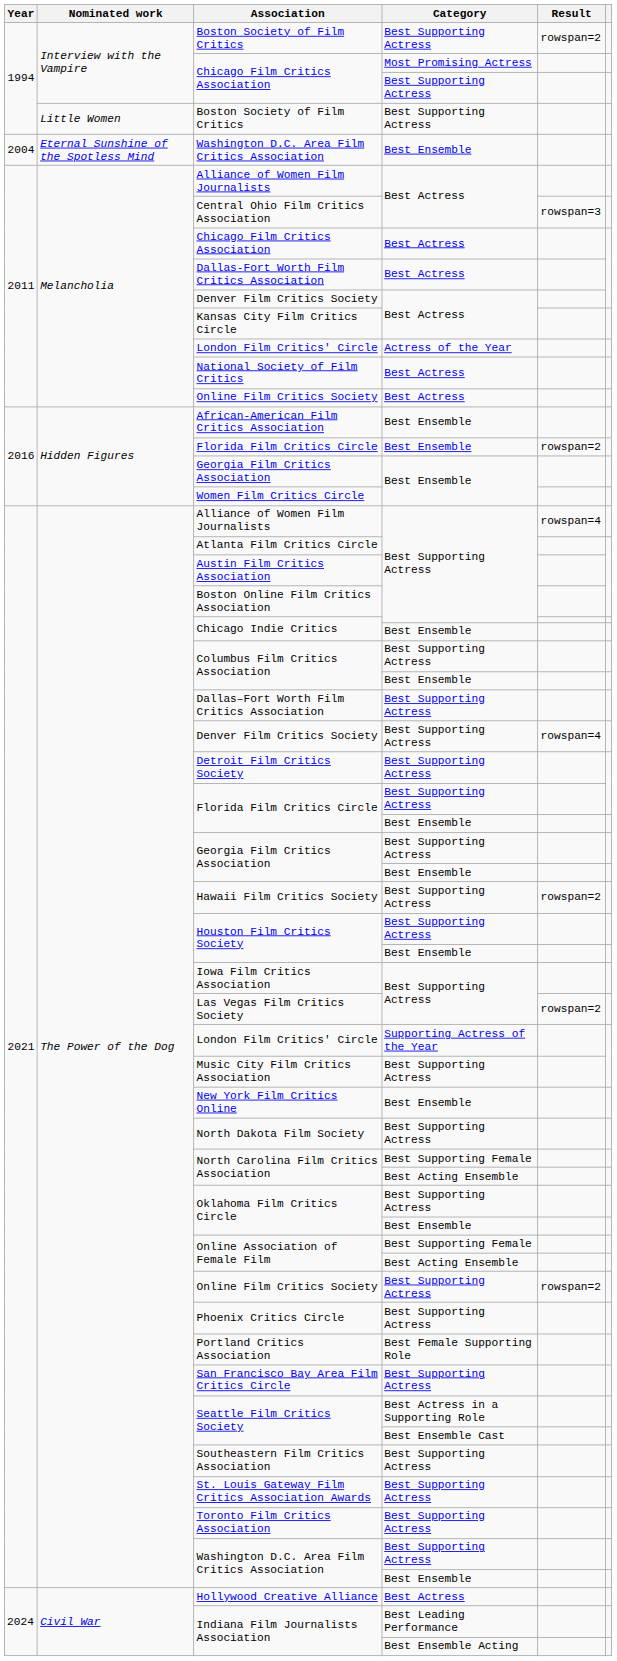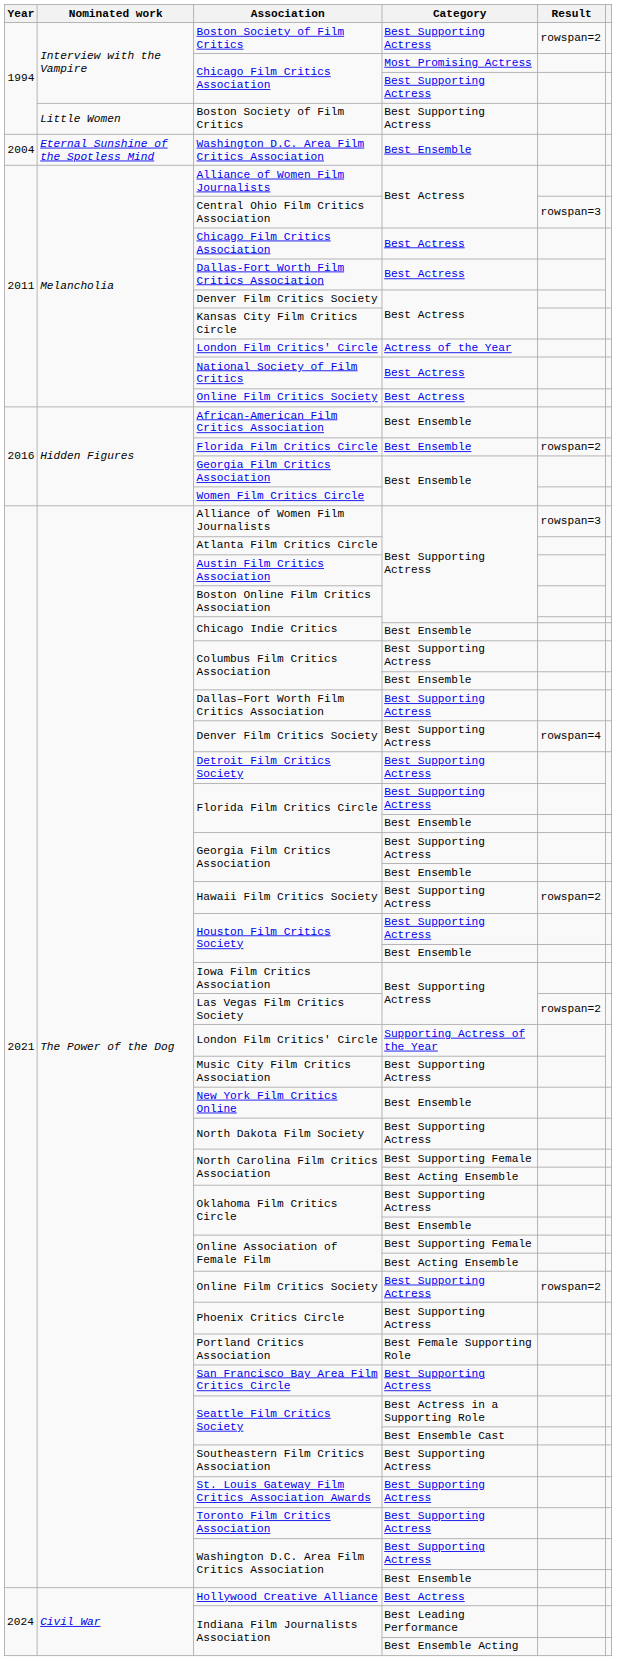(571, 521) rowspan=4 -> (571, 521) rowspan=3
